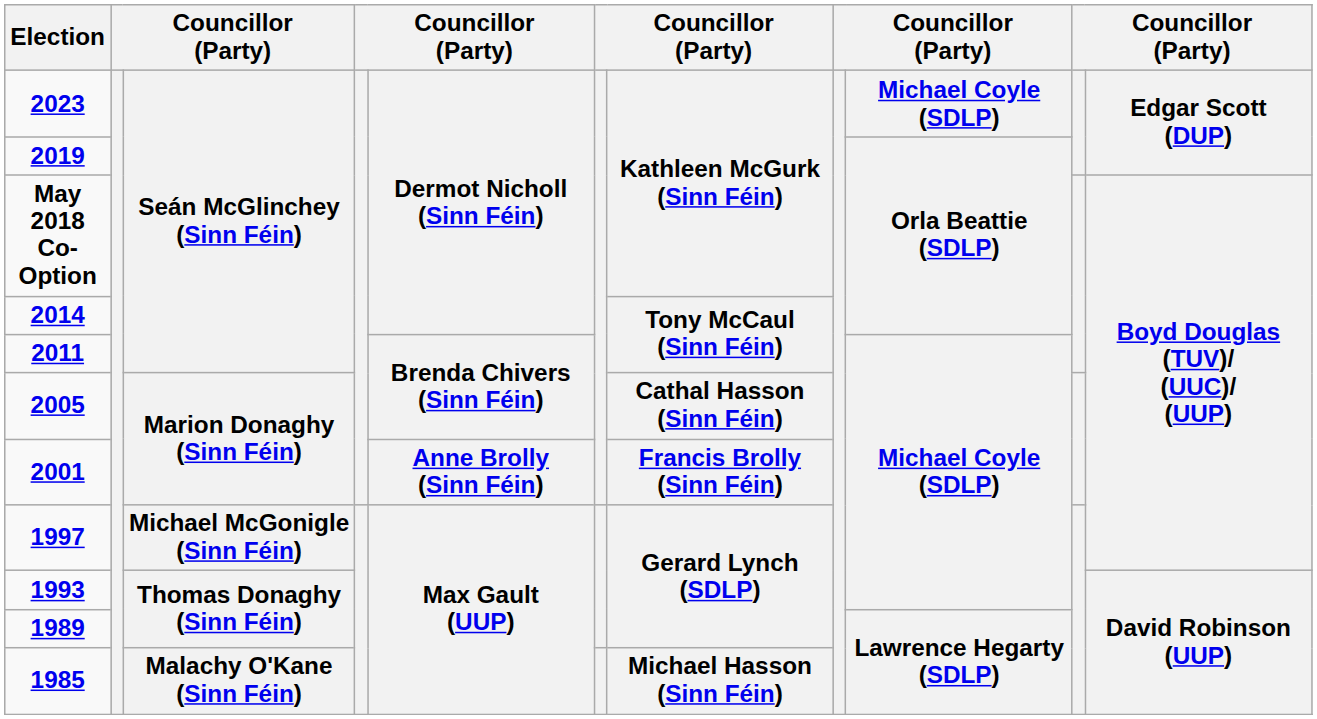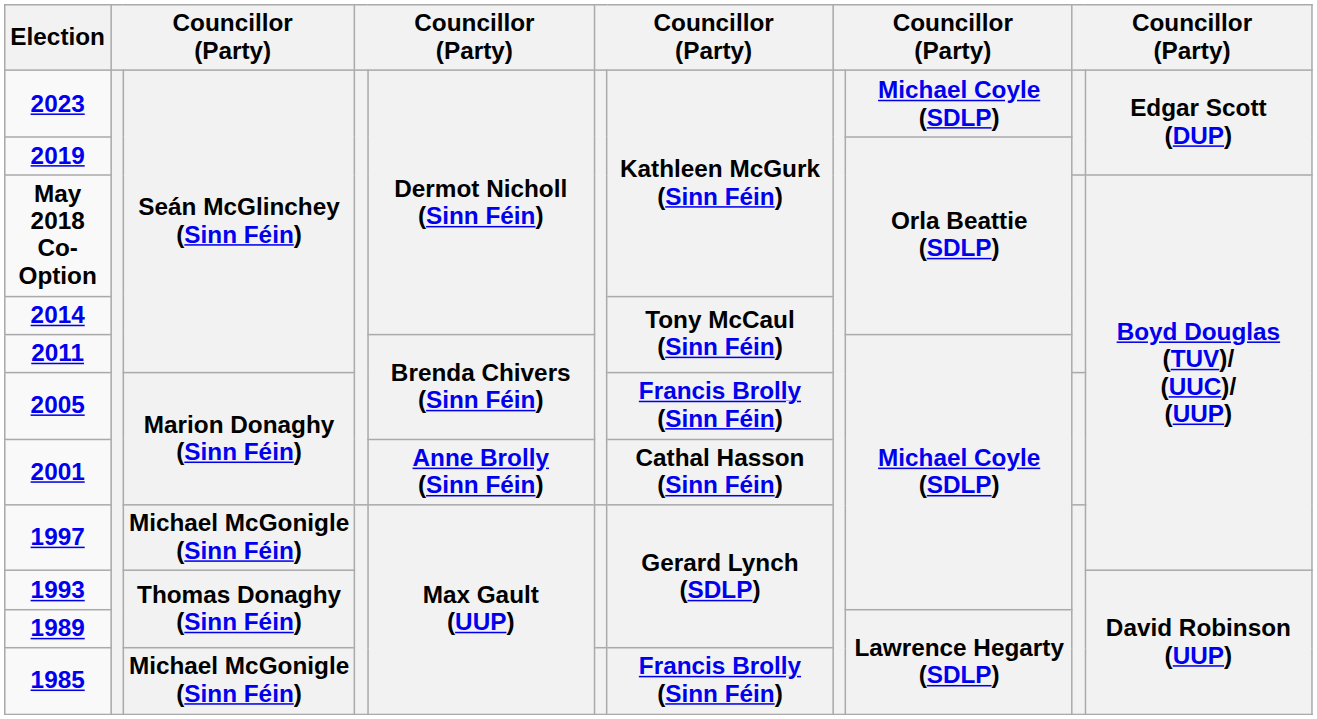(720, 405) Cathal Hasson (Sinn Féin) -> (720, 405) Francis Brolly (Sinn Féin)
(720, 471) Francis Brolly (Sinn Féin) -> (720, 471) Cathal Hasson (Sinn Féin)
(239, 680) Malachy O'Kane (Sinn Féin) -> (239, 680) Michael McGonigle (Sinn Féin)
(720, 680) Michael Hasson (Sinn Féin) -> (720, 680) Francis Brolly (Sinn Féin)
